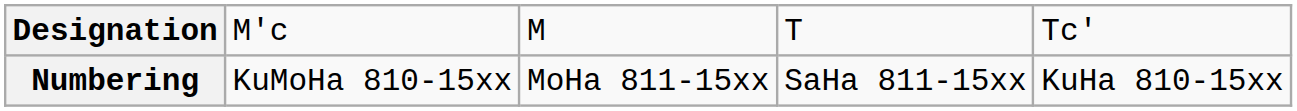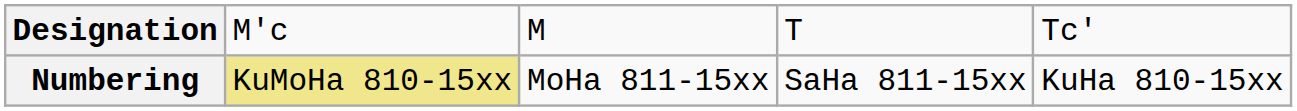(372, 81) no background -> (372, 81) khaki background
